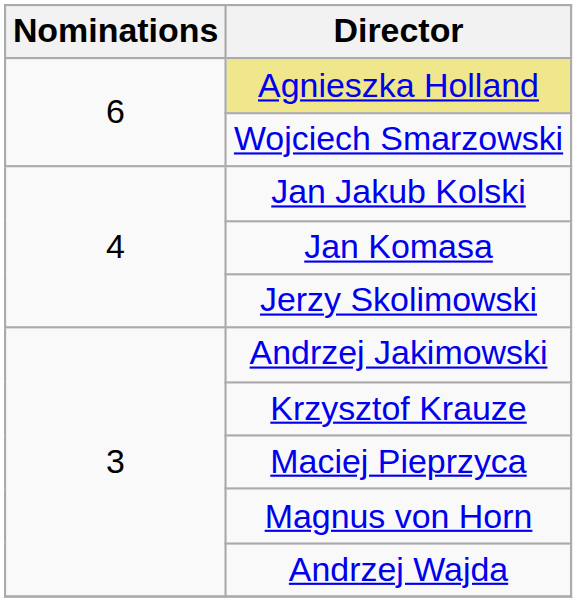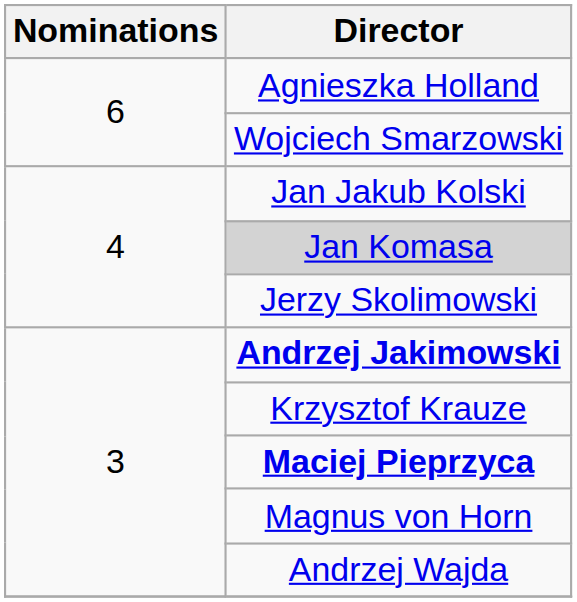(399, 85) khaki background -> (399, 85) no background
(399, 246) no background -> (399, 246) lightgrey background
(399, 354) normal -> (399, 354) bold
(399, 461) normal -> (399, 461) bold
